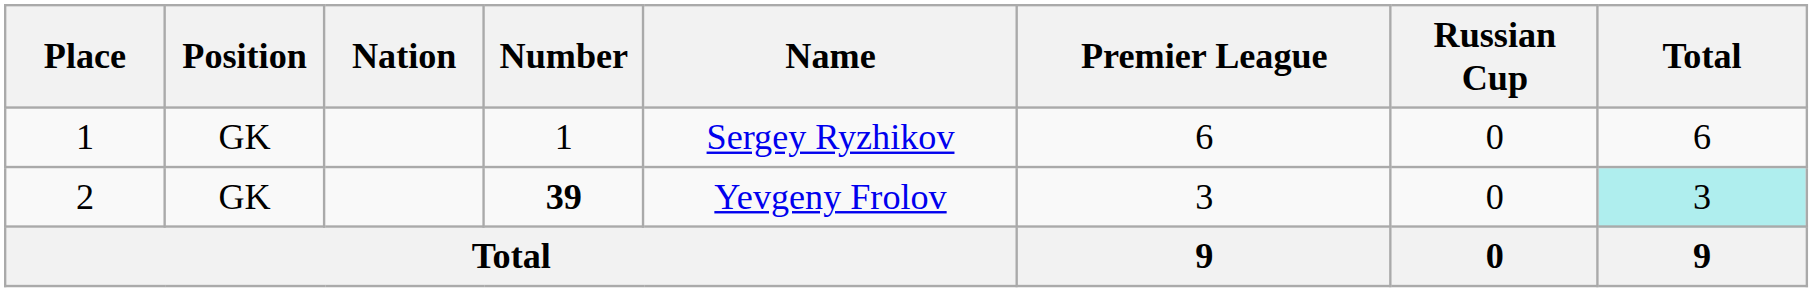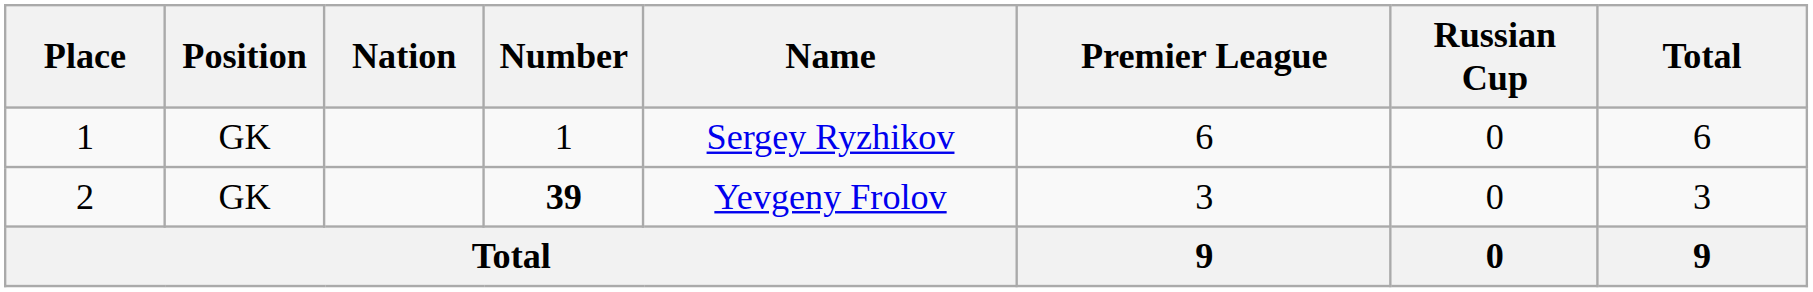(1702, 196) paleturquoise background -> (1702, 196) no background
